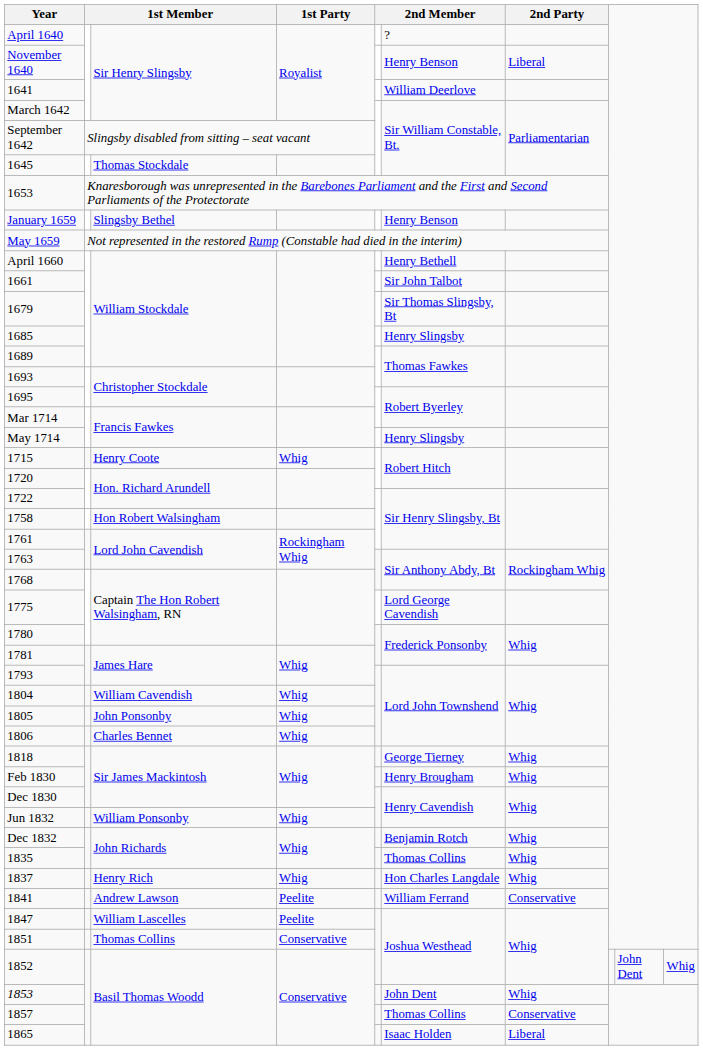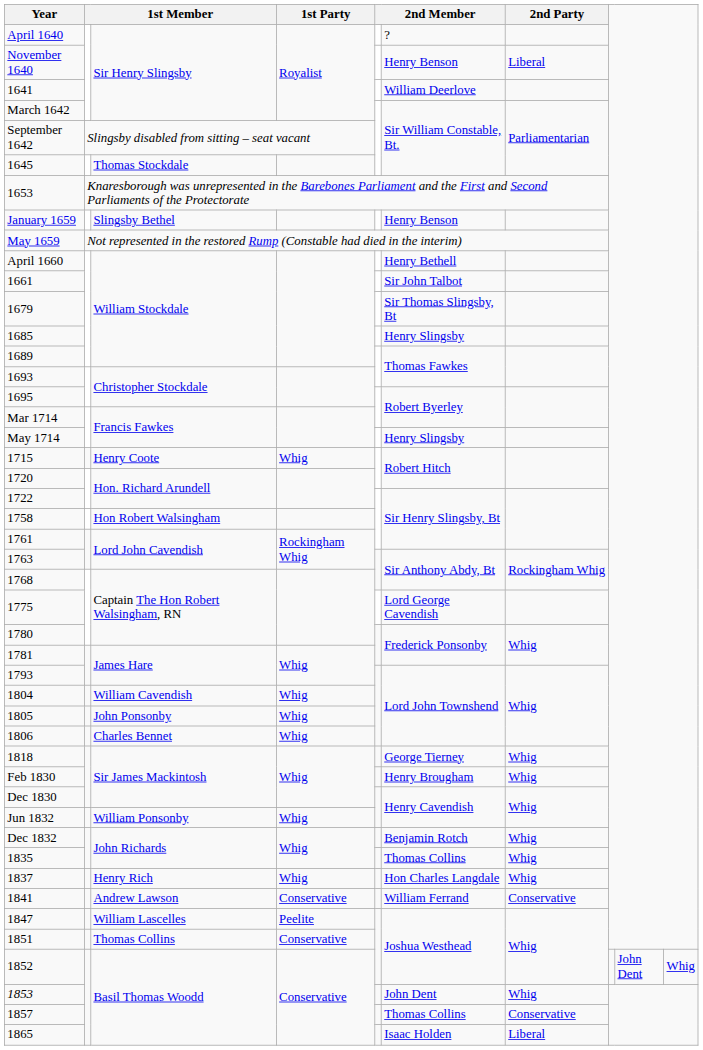(297, 898) Peelite -> (313, 898) Conservative
